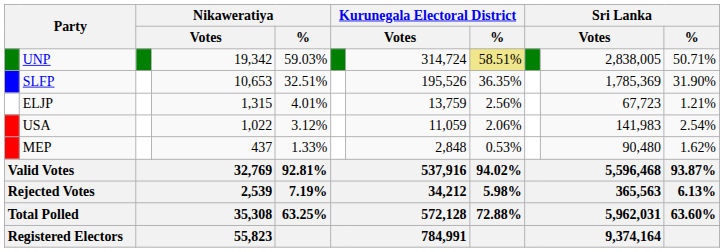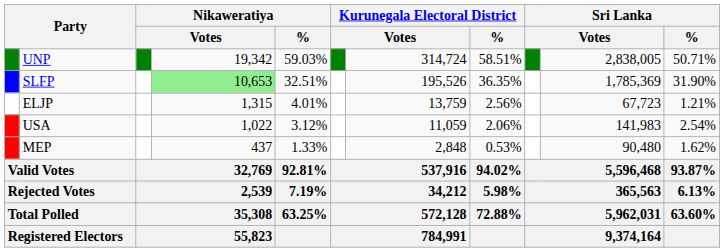(500, 59) khaki background -> (500, 59) no background
(253, 81) no background -> (253, 81) lightgreen background
